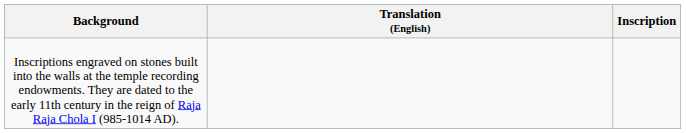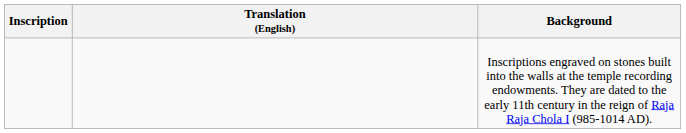columns swapped: (106, 21) <-> (647, 21)
